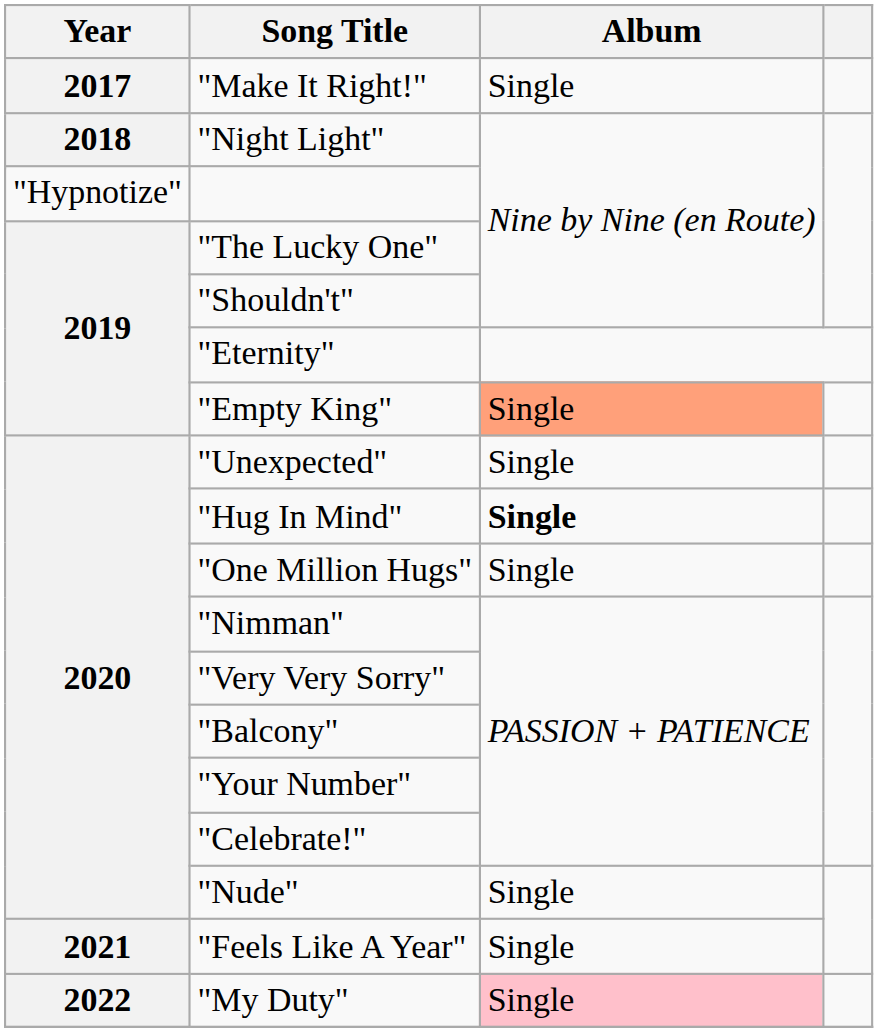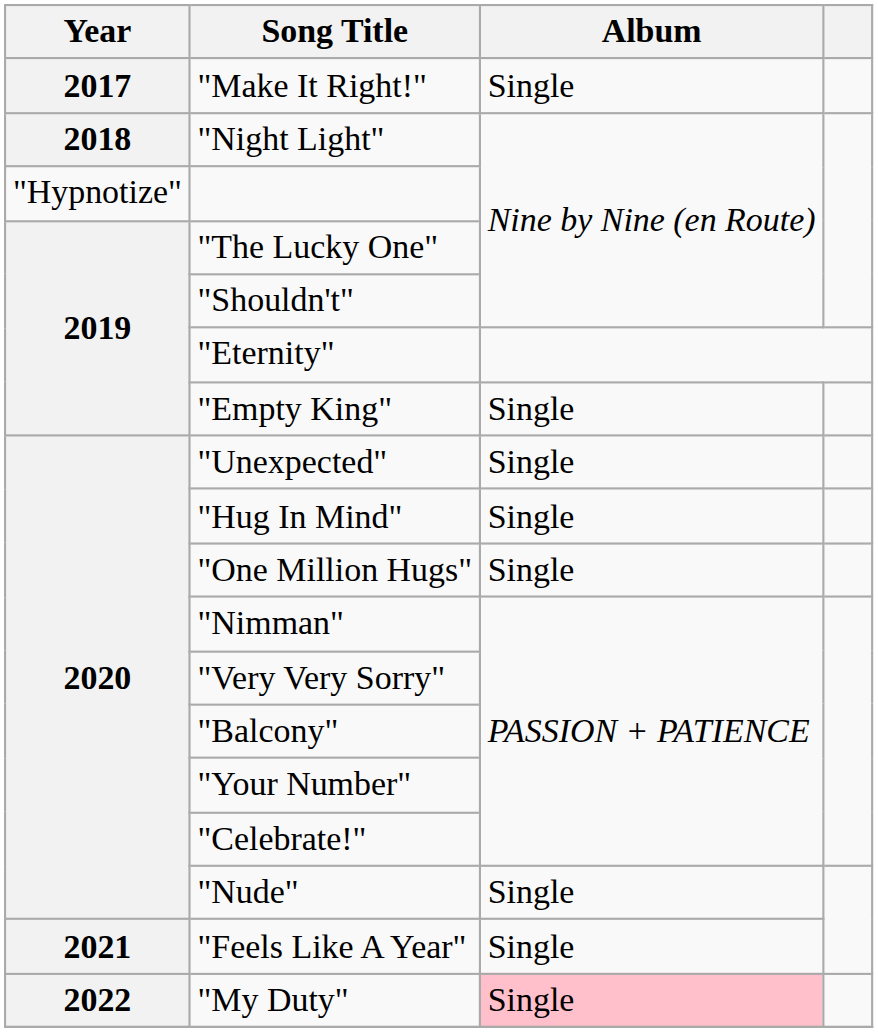(531, 407) lightsalmon background -> (531, 407) no background
(532, 515) bold -> (531, 515) normal
